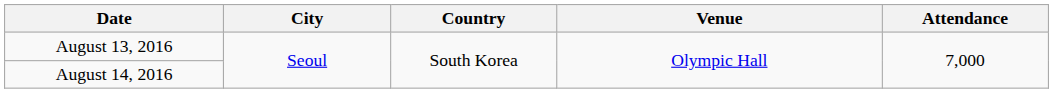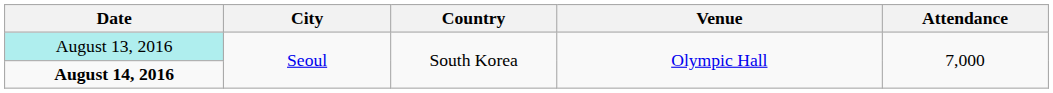(114, 46) no background -> (114, 46) paleturquoise background
(114, 74) normal -> (114, 74) bold
